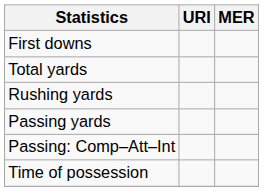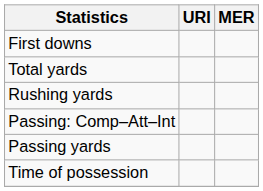rows swapped: (60, 121) <-> (92, 147)
